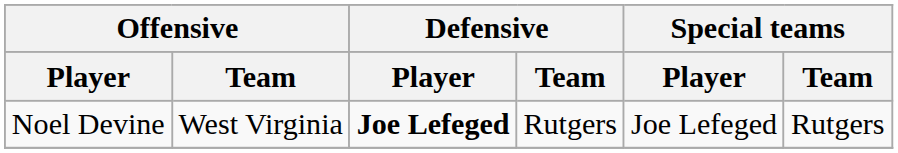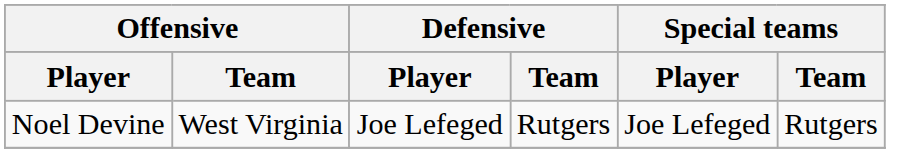(433, 123) bold -> (430, 123) normal
